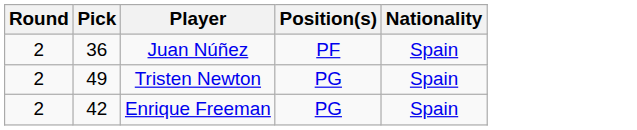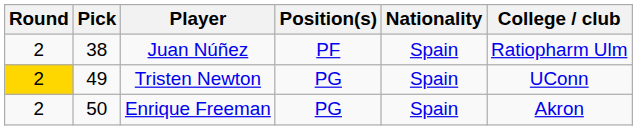+ column: (559, 19)
(97, 49) 36 -> (97, 49) 38
(39, 79) no background -> (39, 79) gold background
(97, 109) 42 -> (97, 109) 50
